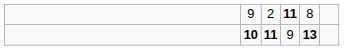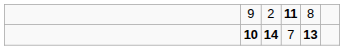(271, 34) 11 -> (271, 34) 14
(290, 34) 9 -> (291, 34) 7
